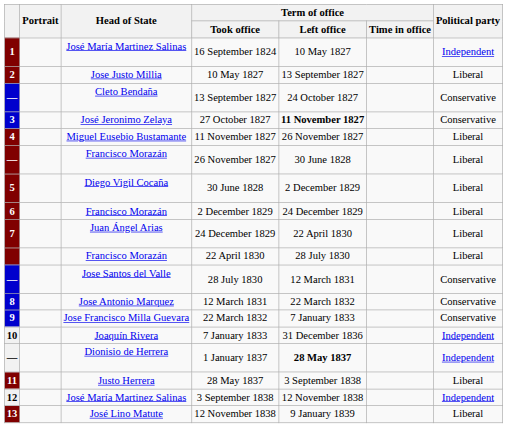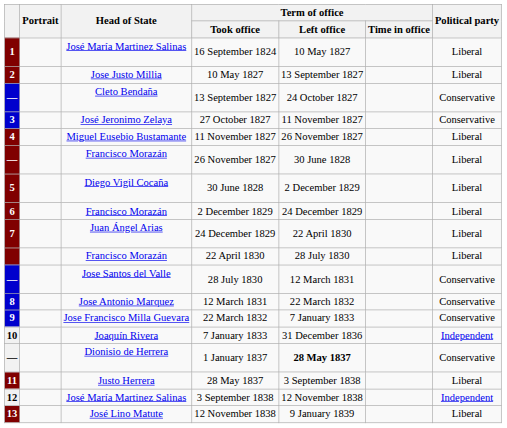(468, 52) Independent -> (467, 52) Liberal
(323, 120) bold -> (322, 120) normal
(468, 358) Independent -> (467, 358) Conservative
